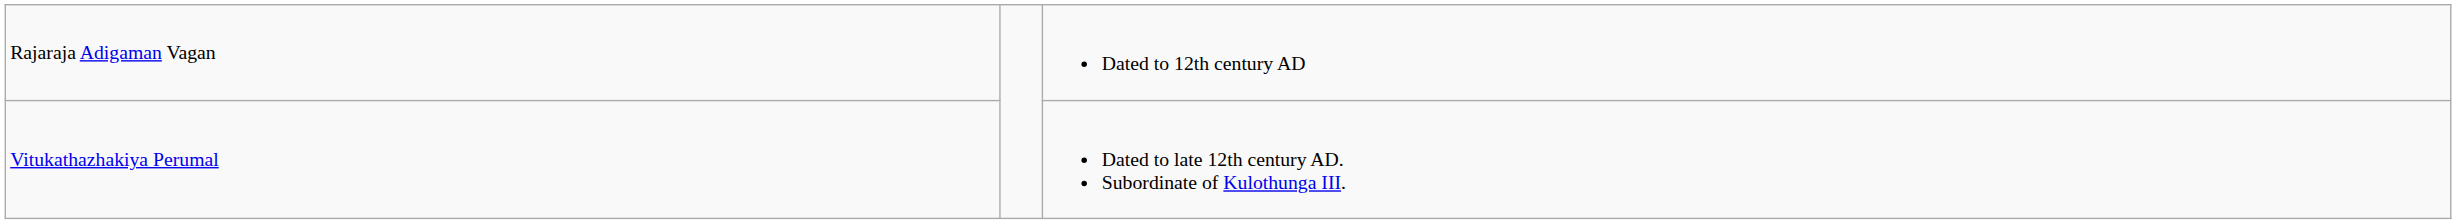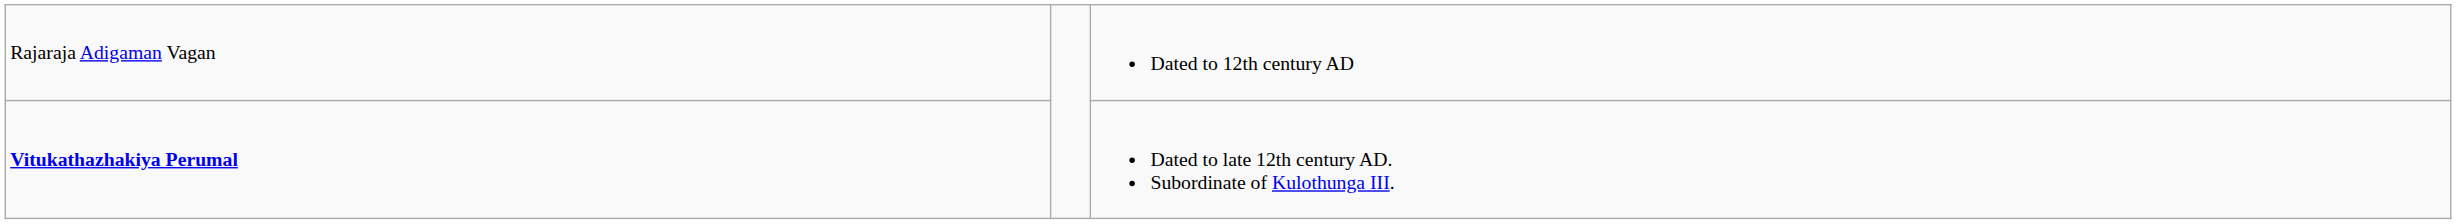(114, 159) normal -> (124, 159) bold
